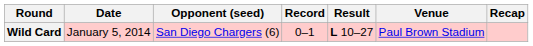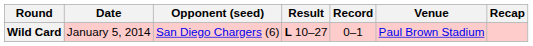columns swapped: (352, 13) <-> (305, 13)
